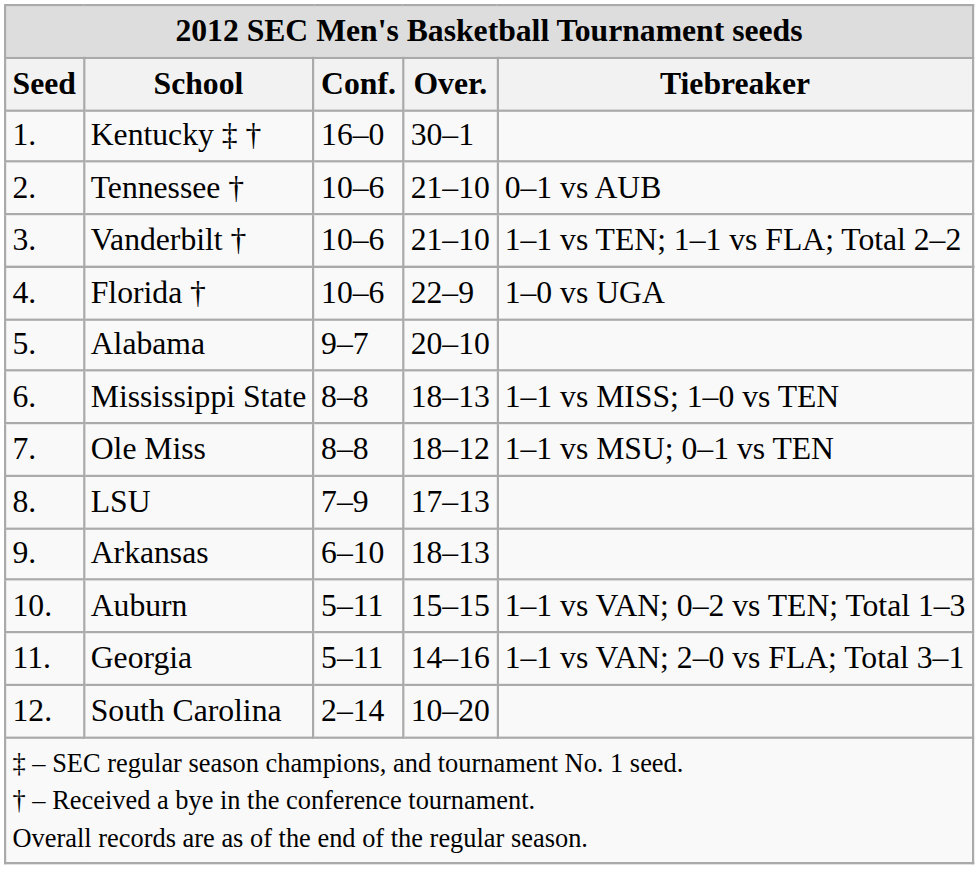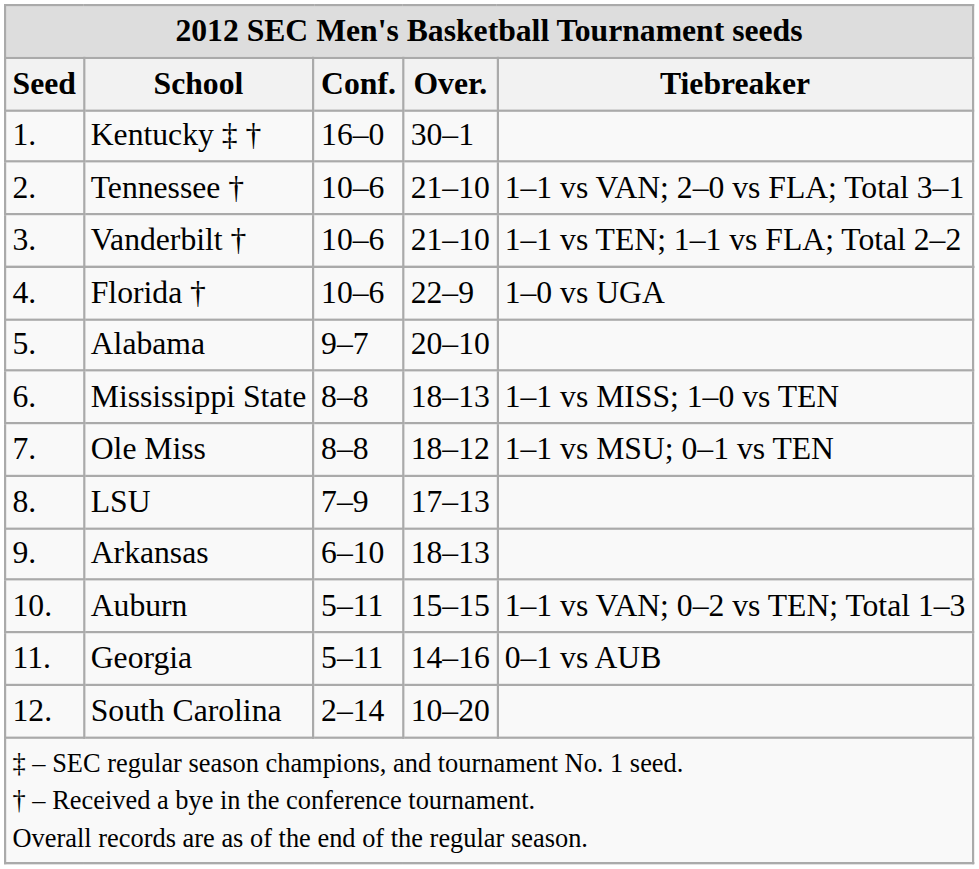(583, 187) 0–1 vs AUB -> (734, 187) 1–1 vs VAN; 2–0 vs FLA; Total 3–1
(734, 658) 1–1 vs VAN; 2–0 vs FLA; Total 3–1 -> (583, 658) 0–1 vs AUB
